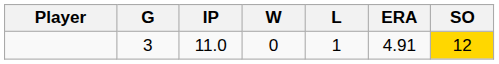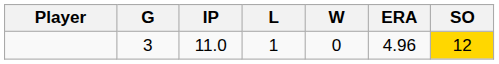columns swapped: (274, 18) <-> (337, 18)
(399, 45) 4.91 -> (399, 45) 4.96
